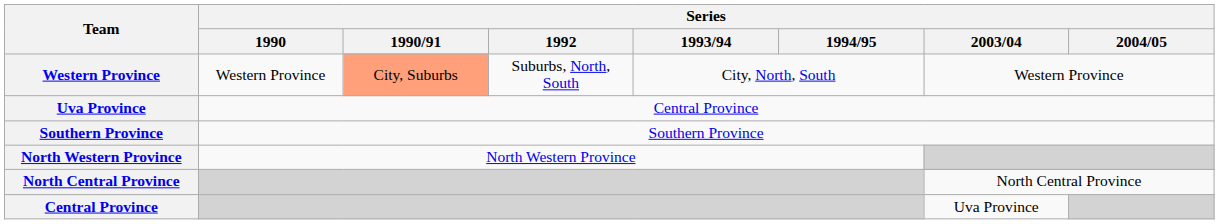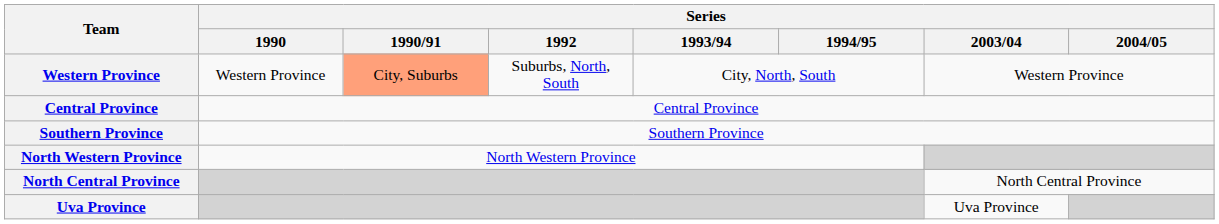(101, 108) Uva Province -> (101, 108) Central Province
(101, 206) Central Province -> (101, 206) Uva Province
